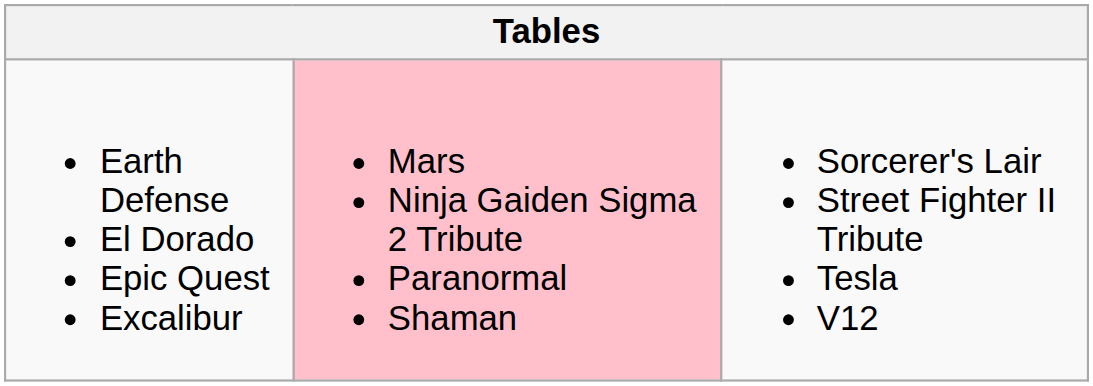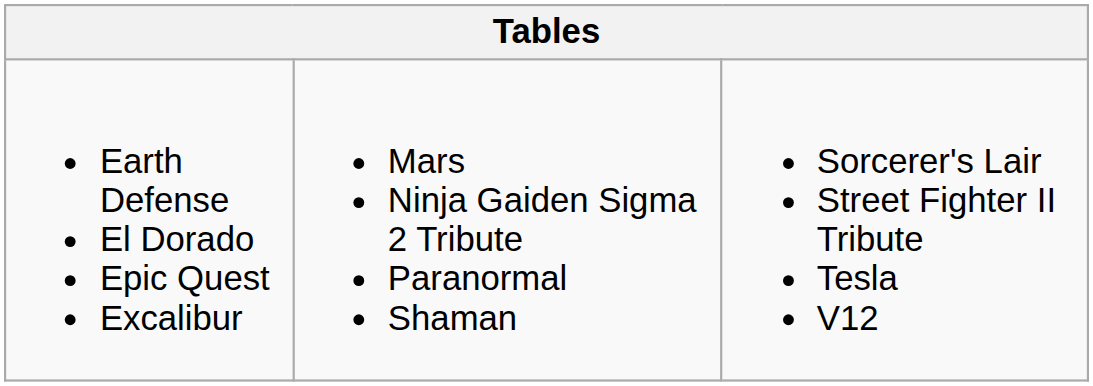(508, 240) pink background -> (508, 240) no background
